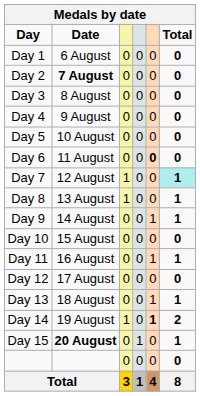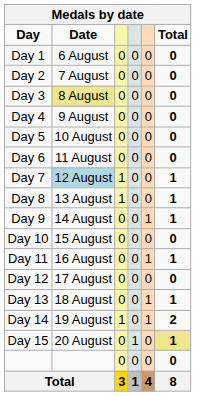(86, 75) bold -> (83, 75) normal
(86, 96) no background -> (83, 96) khaki background
(153, 157) bold -> (148, 157) normal
(86, 177) no background -> (83, 177) lightblue background
(177, 177) paleturquoise background -> (173, 177) no background
(153, 320) bold -> (148, 320) normal
(86, 340) bold -> (83, 340) normal
(177, 340) no background -> (173, 340) khaki background
